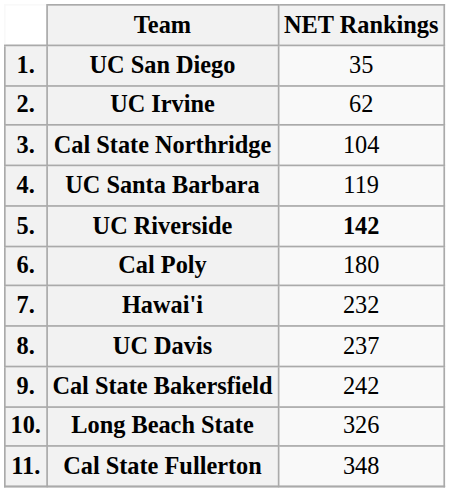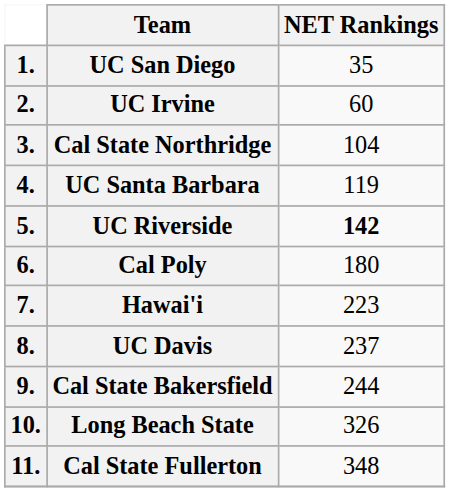(361, 105) 62 -> (361, 105) 60
(361, 305) 232 -> (361, 305) 223
(361, 386) 242 -> (361, 386) 244
